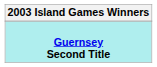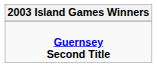(78, 48) paleturquoise background -> (78, 48) no background
